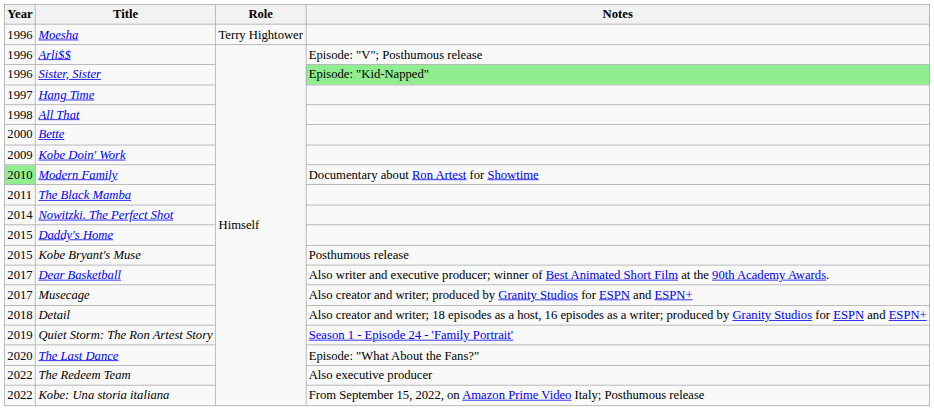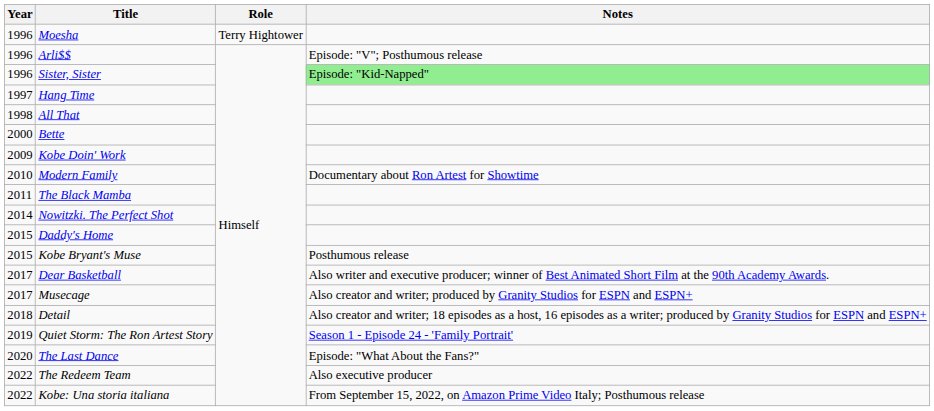(20, 174) lightgreen background -> (20, 174) no background
